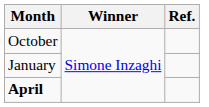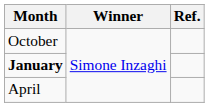(32, 65) normal -> (35, 65) bold
(26, 89) bold -> (24, 89) normal
